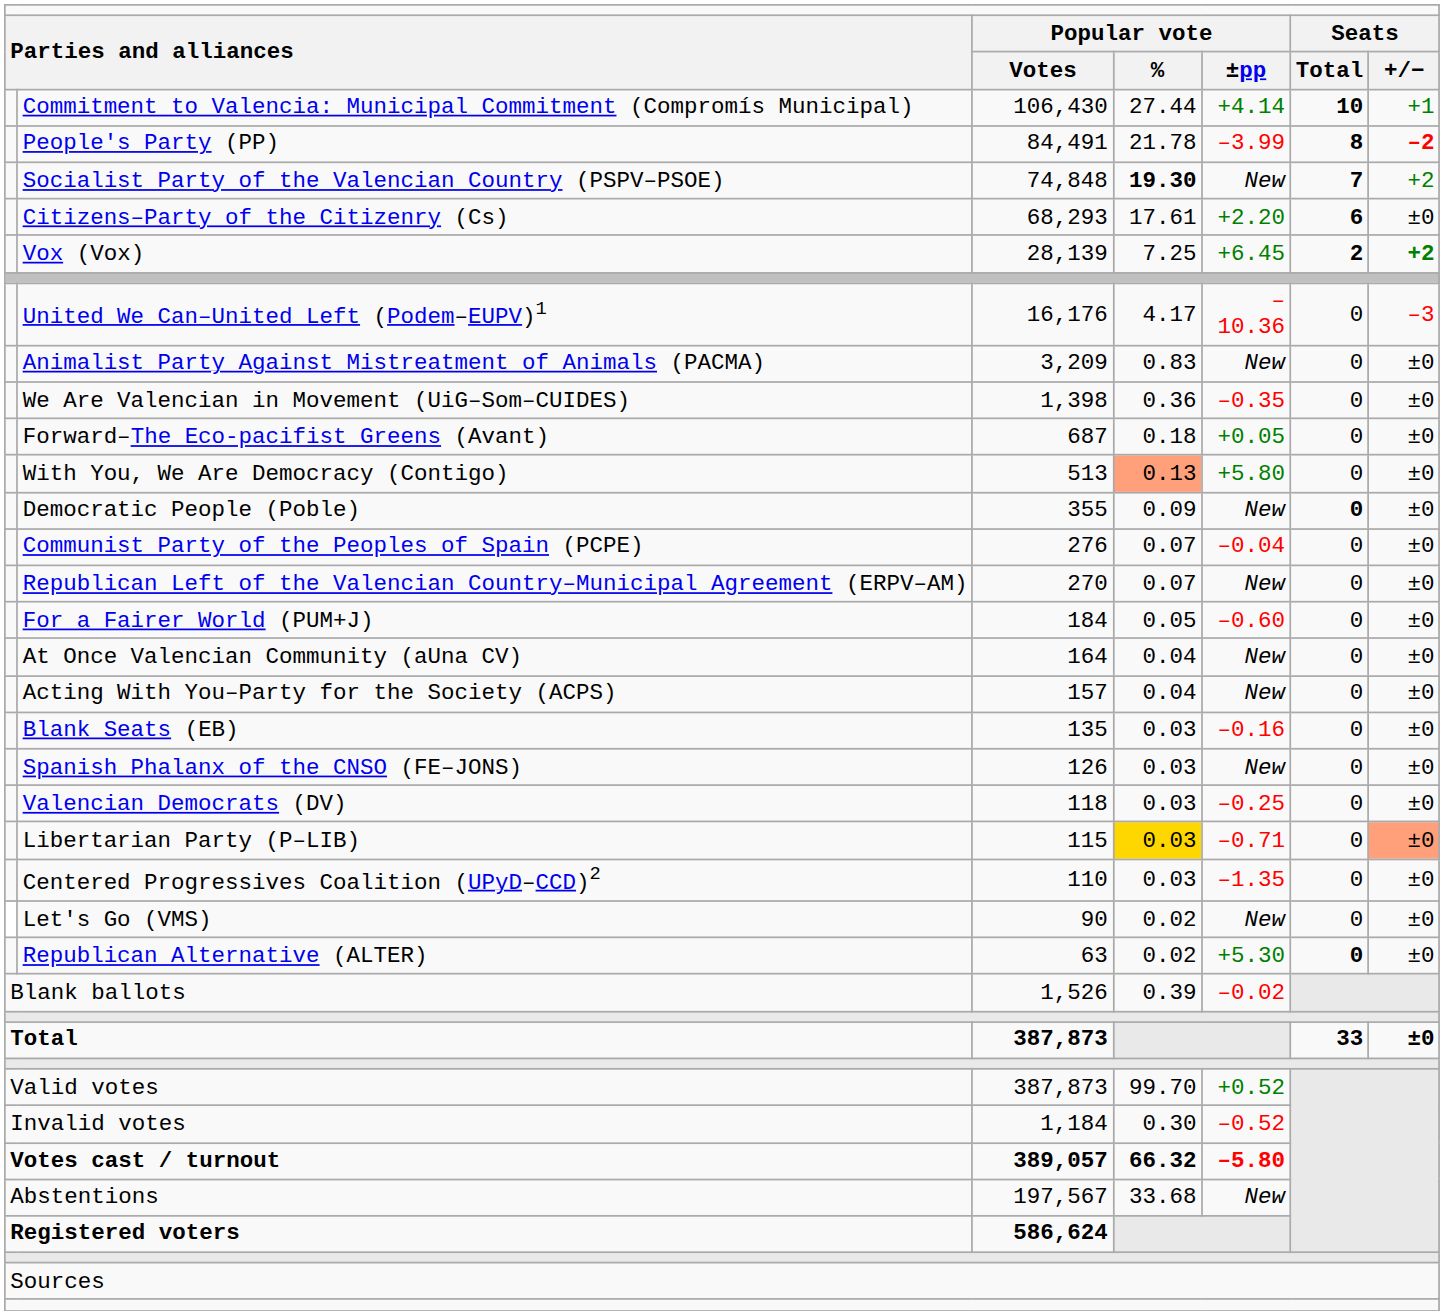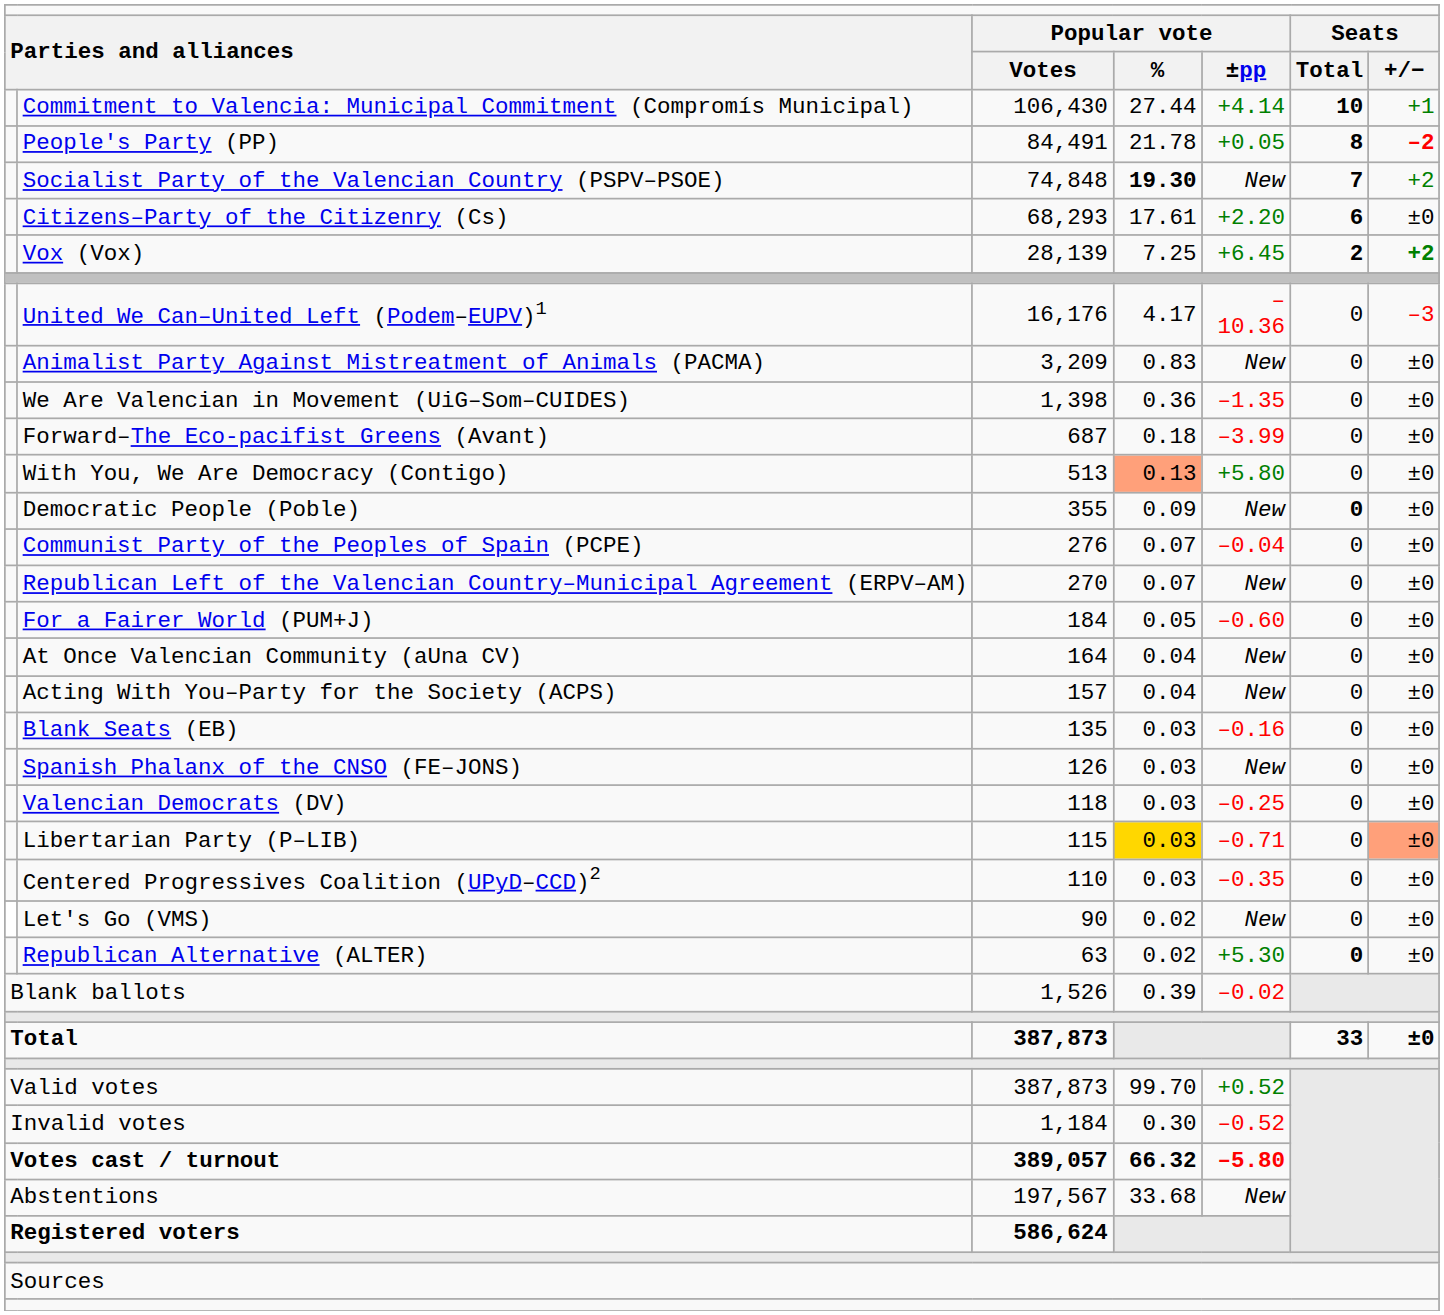(1251, 144) –3.99 -> (1251, 144) +0.05
(1251, 400) –0.35 -> (1251, 400) –1.35
(1251, 437) +0.05 -> (1251, 437) –3.99
(1251, 880) –1.35 -> (1251, 880) –0.35
